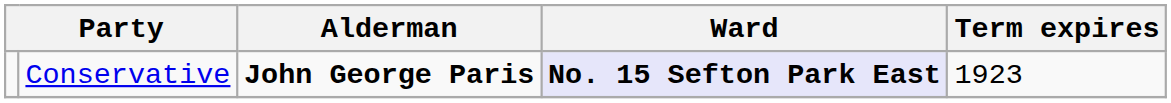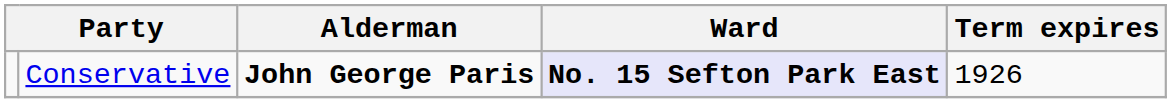(989, 75) 1923 -> (989, 75) 1926
